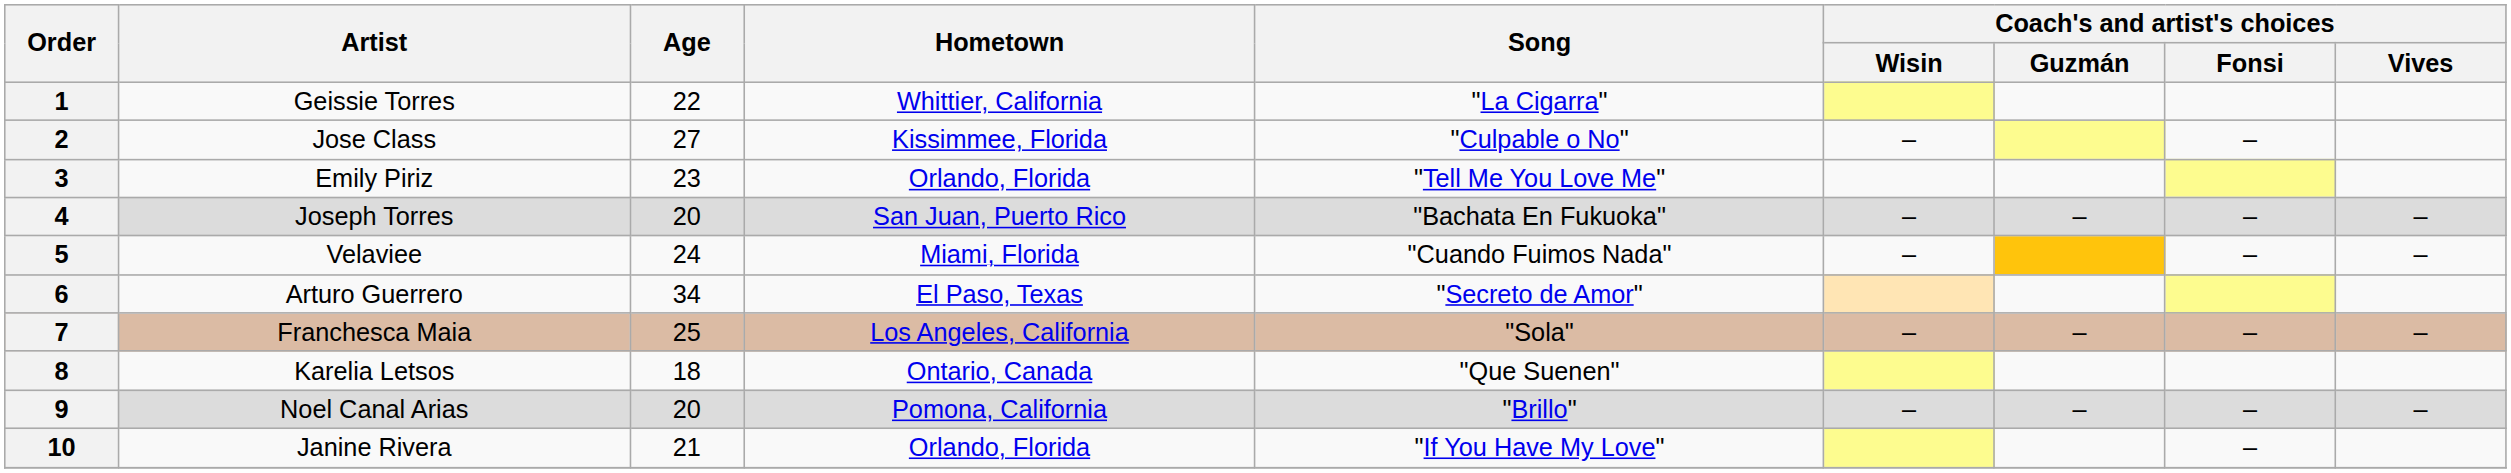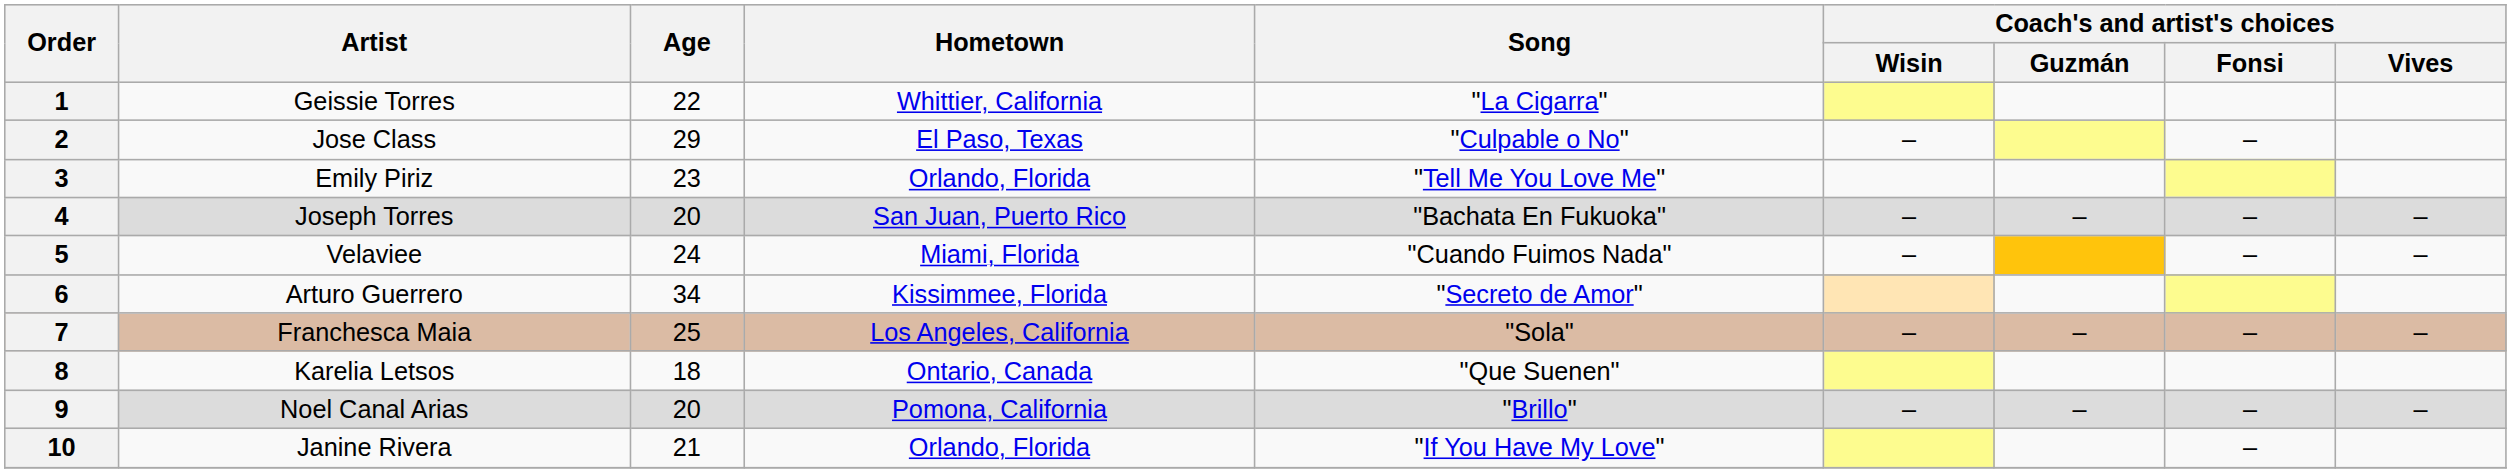(687, 140) 27 -> (687, 140) 29
(999, 140) Kissimmee, Florida -> (1000, 140) El Paso, Texas
(1000, 294) El Paso, Texas -> (999, 294) Kissimmee, Florida
